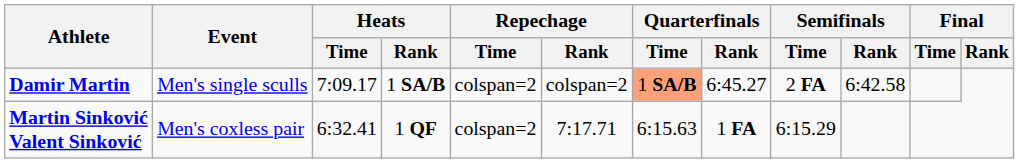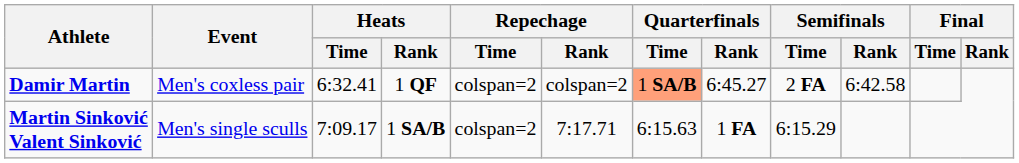(232, 85) Men's single sculls -> (231, 85) Men's coxless pair
(347, 85) 7:09.17 -> (347, 85) 6:32.41
(416, 85) 1 SA/B -> (416, 85) 1 QF
(231, 129) Men's coxless pair -> (232, 129) Men's single sculls
(347, 129) 6:32.41 -> (347, 129) 7:09.17
(416, 129) 1 QF -> (416, 129) 1 SA/B
